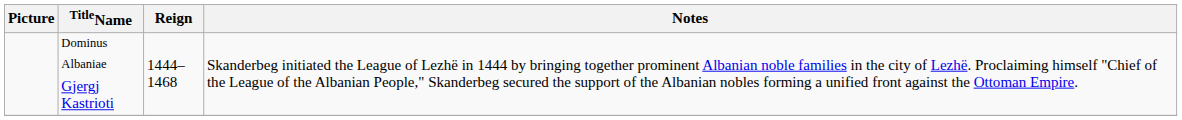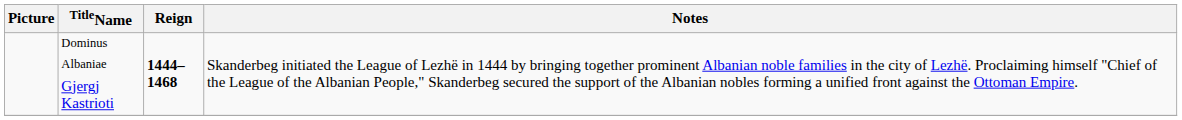(166, 73) normal -> (166, 73) bold
